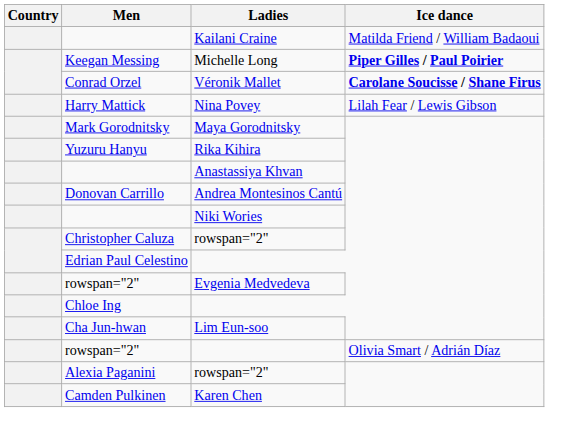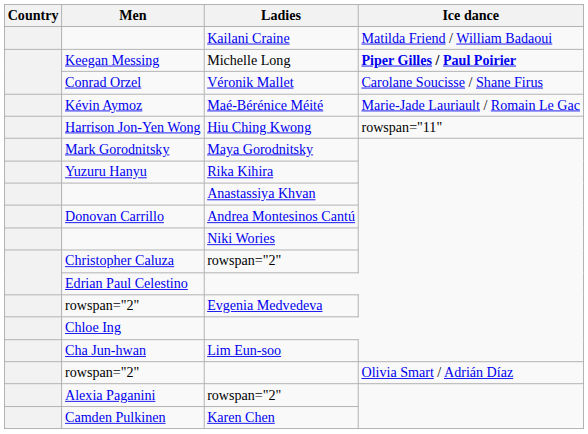(445, 82) bold -> (452, 82) normal
+ row: (104, 104)
- row: (105, 104)
+ row: (133, 127)
